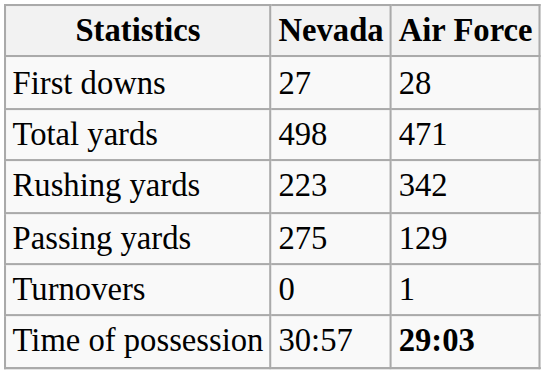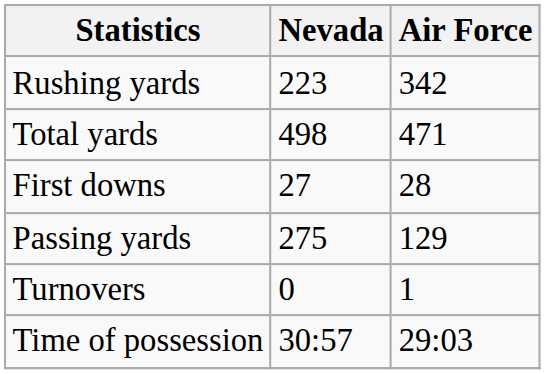rows swapped: (89, 82) <-> (106, 185)
(437, 340) bold -> (436, 340) normal
